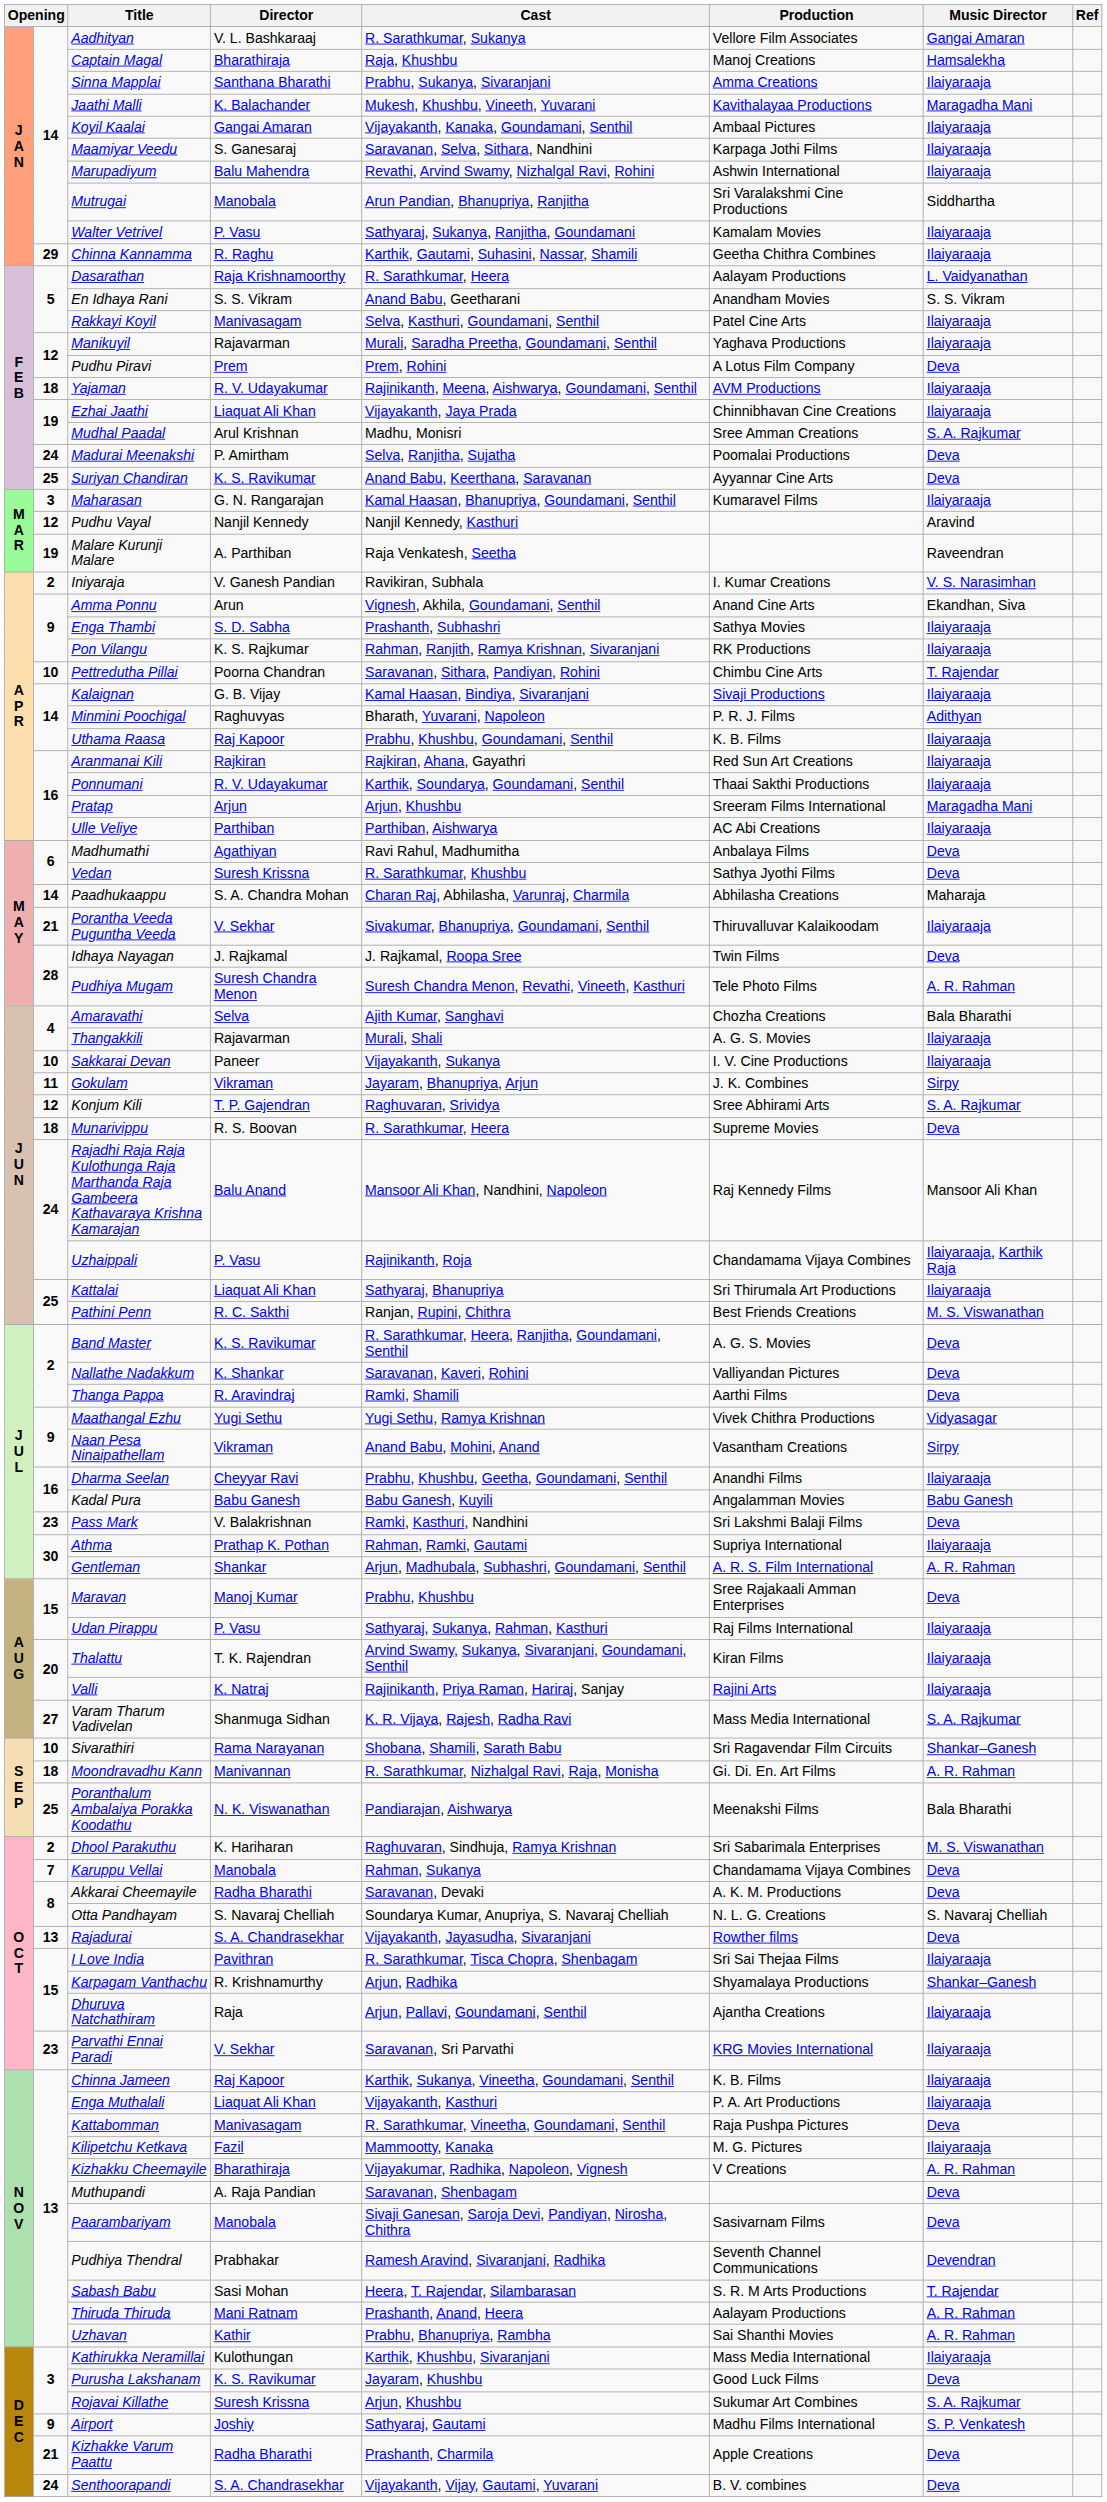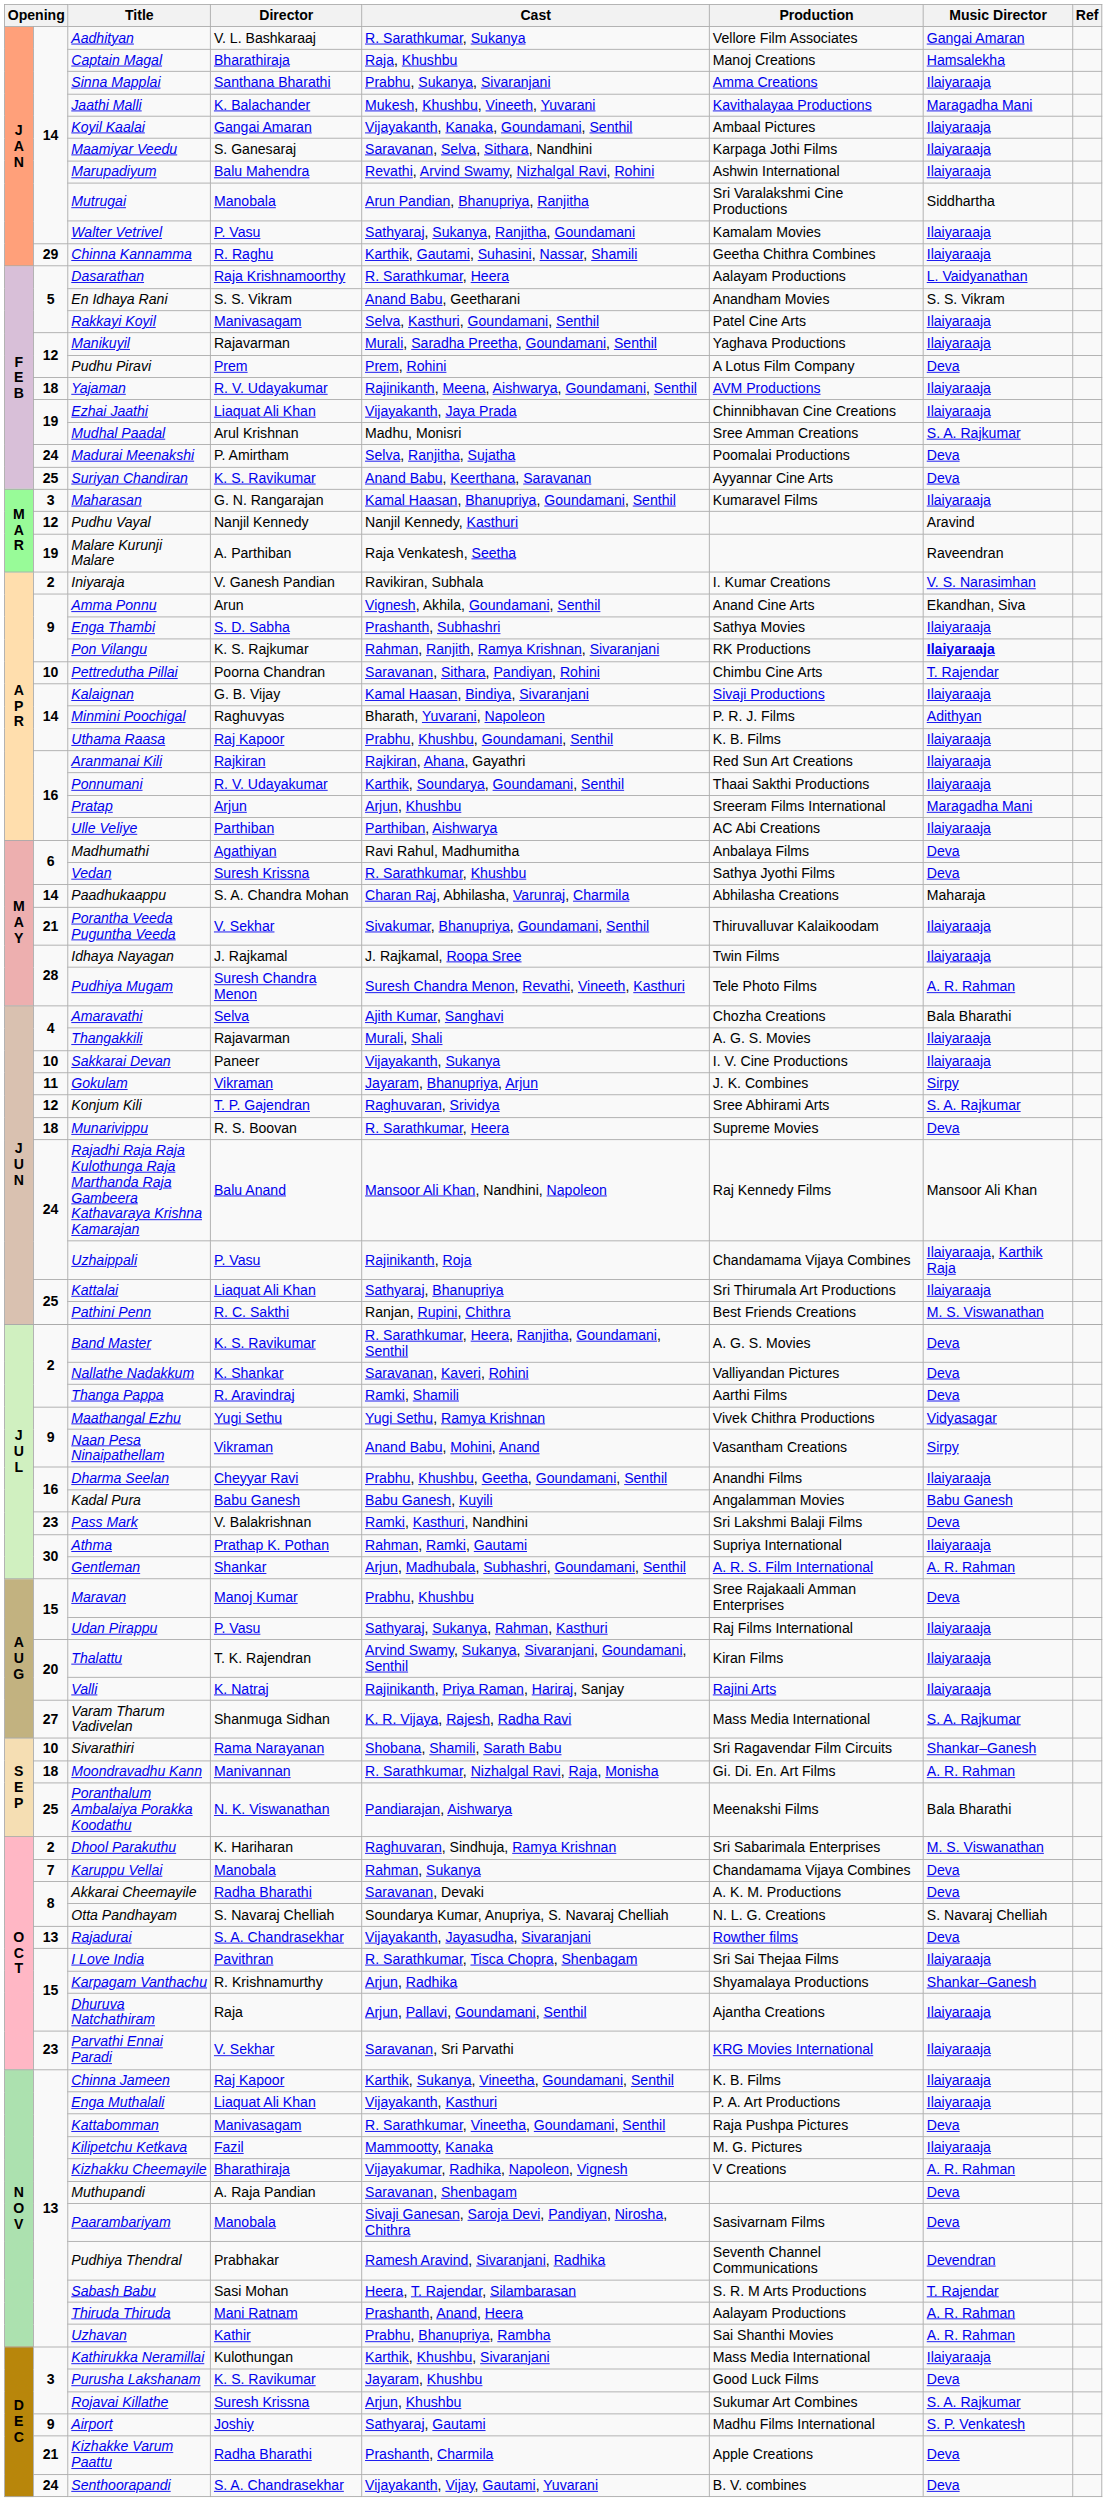(959, 650) normal -> (961, 650) bold
(943, 956) Deva -> (959, 956) Ilaiyaraaja
